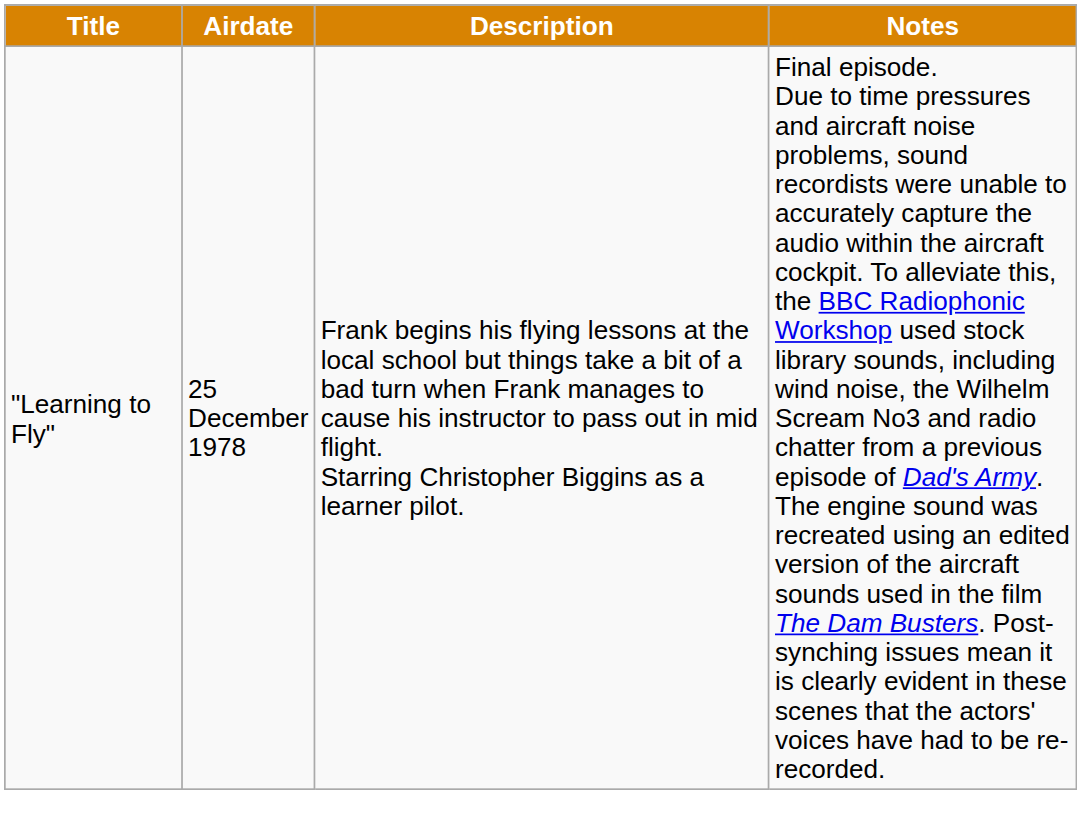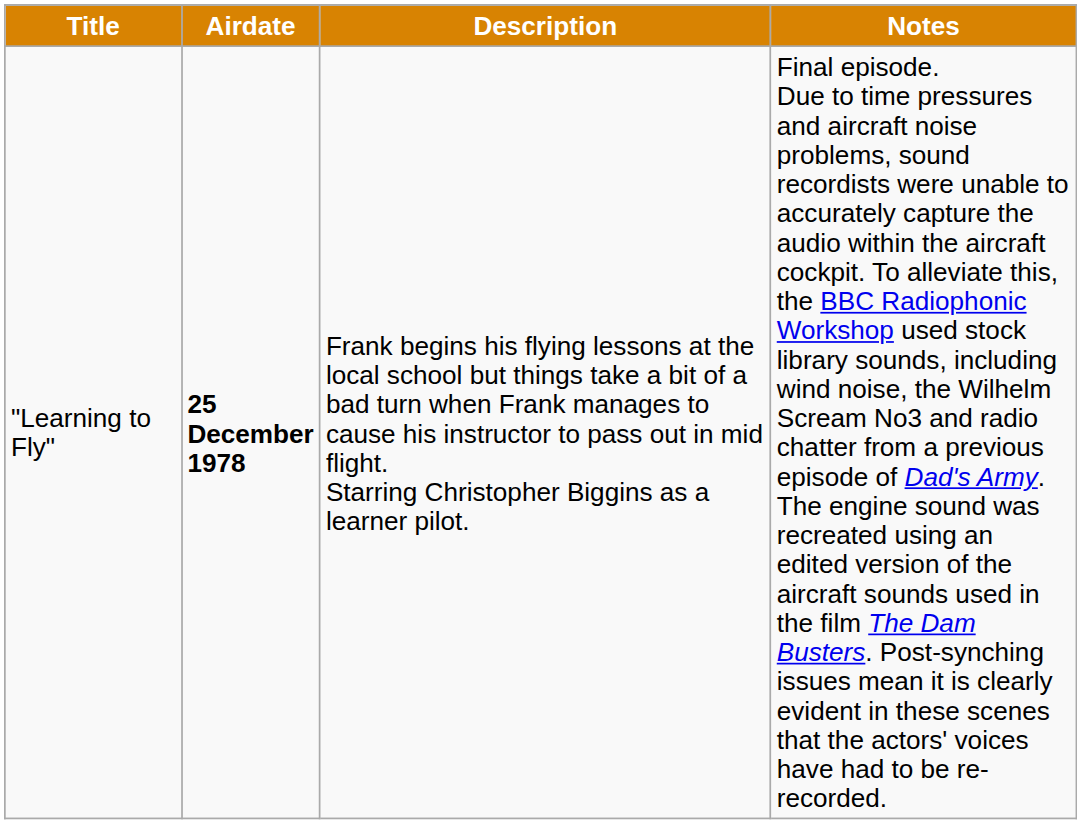(248, 418) normal -> (251, 433) bold
